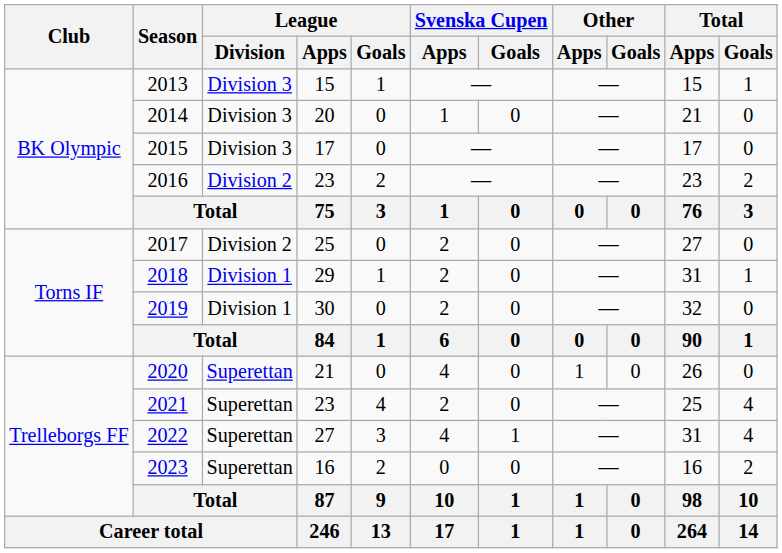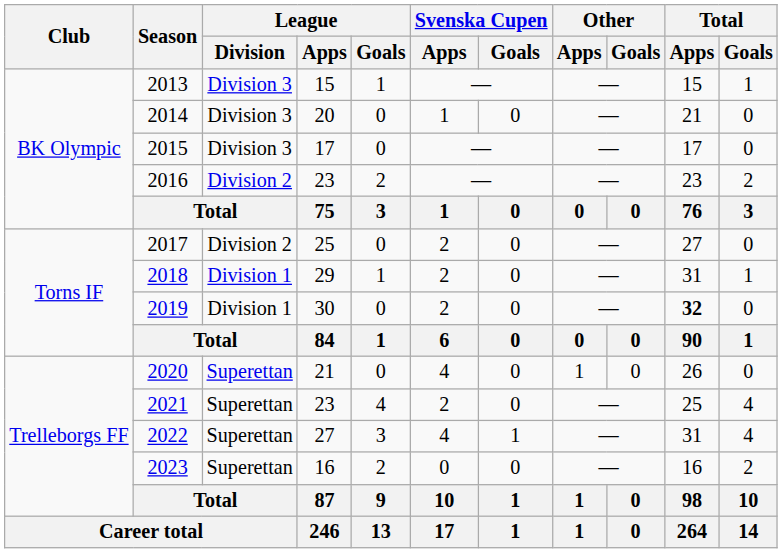(692, 308) normal -> (692, 308) bold
